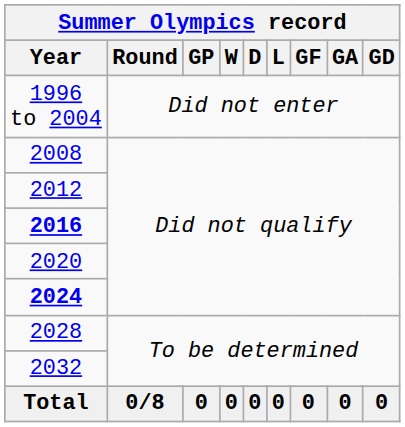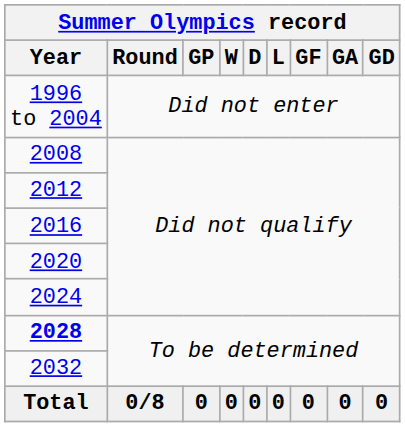(56, 226) bold -> (56, 226) normal
(56, 297) bold -> (56, 297) normal
(56, 333) normal -> (56, 333) bold
